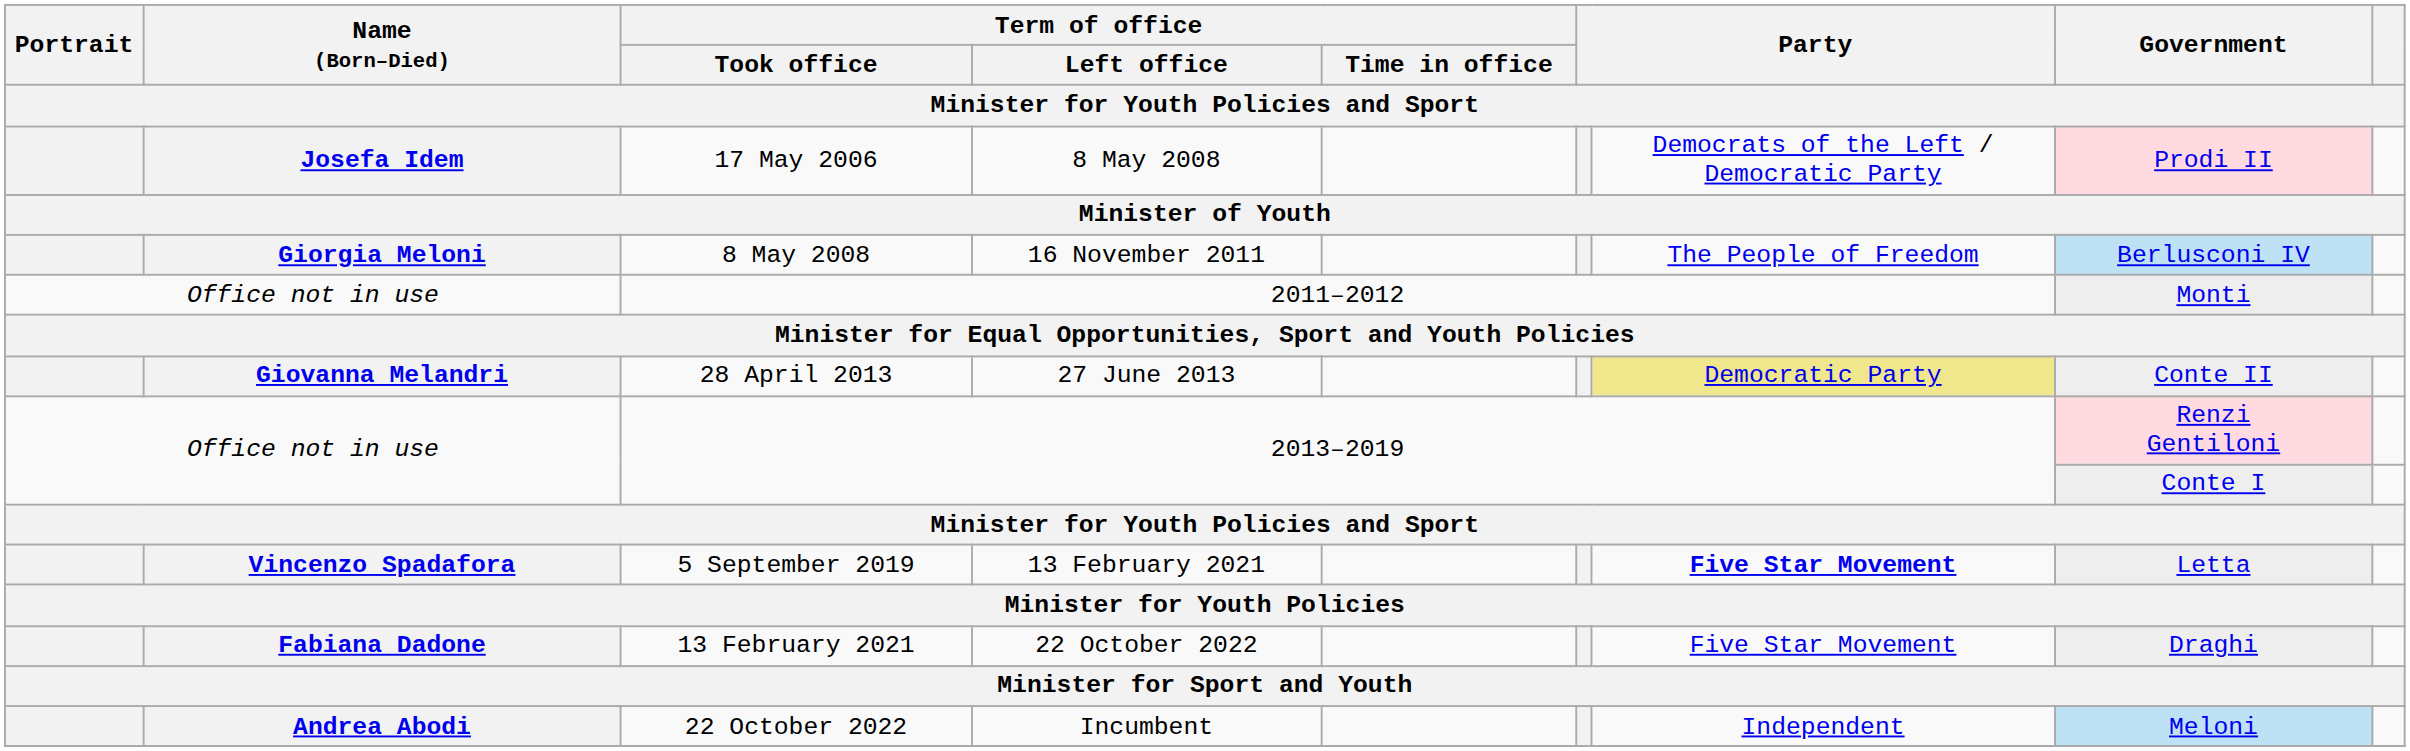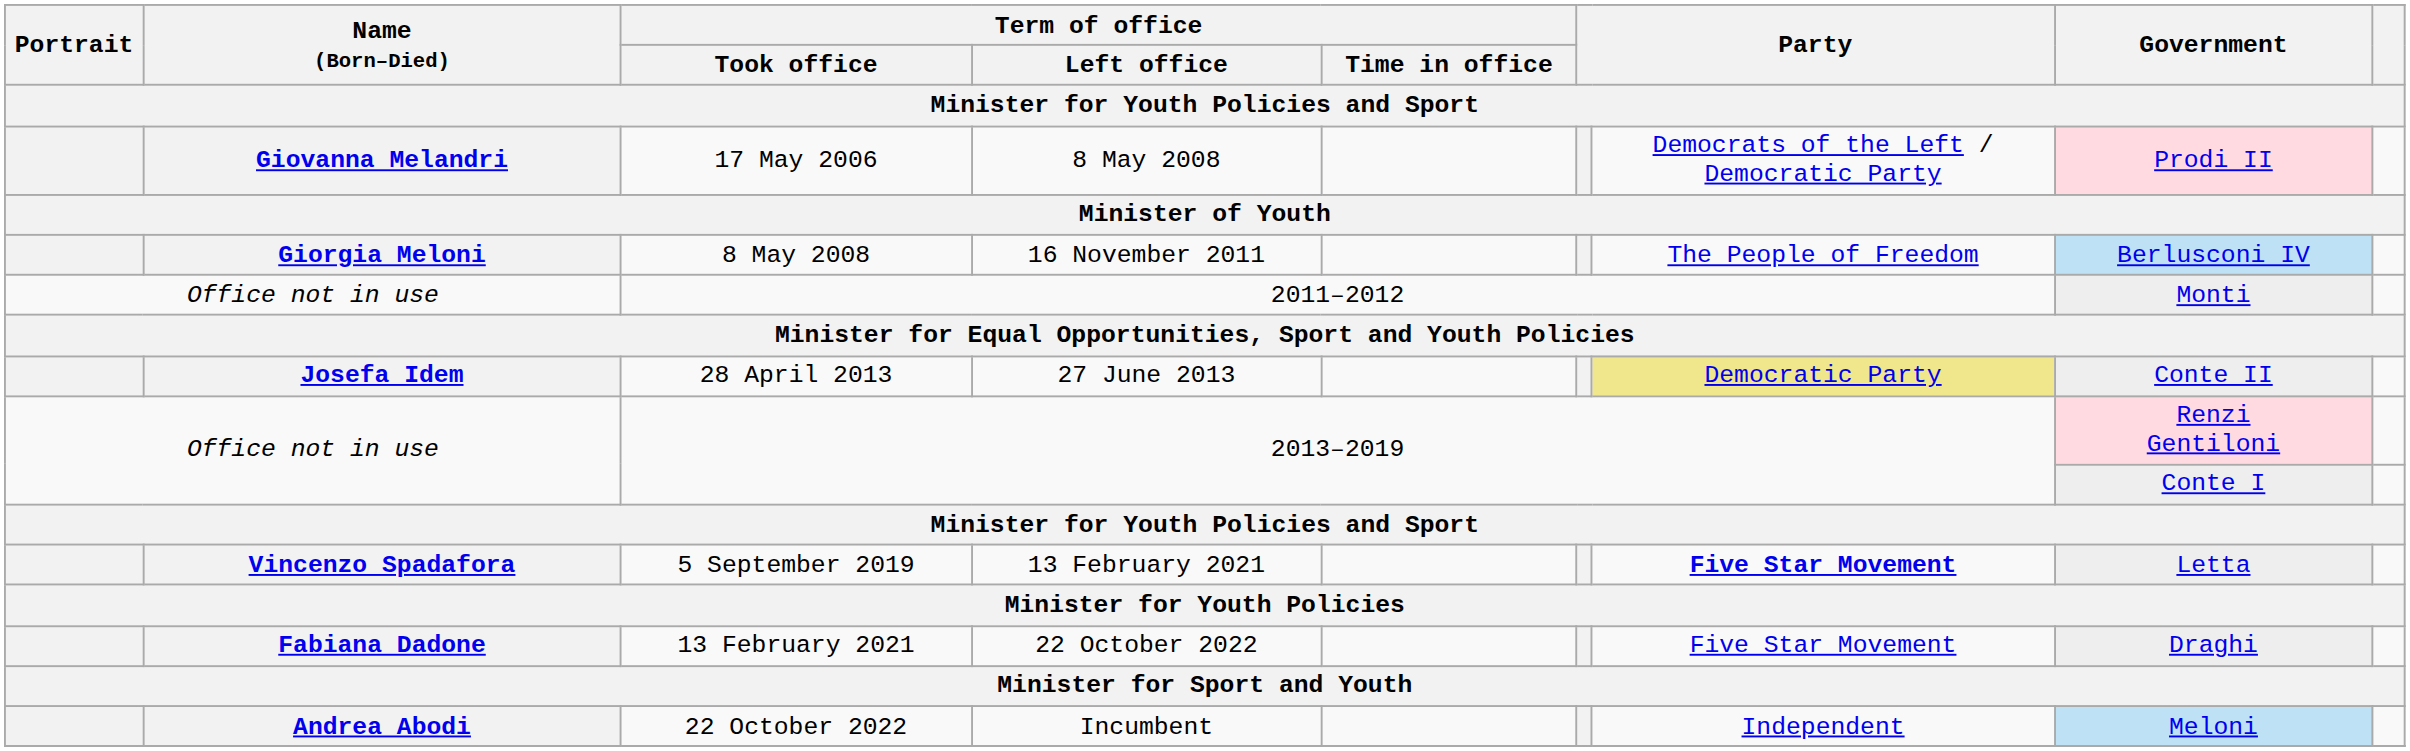(382, 160) Josefa Idem -> (382, 160) Giovanna Melandri
(382, 376) Giovanna Melandri -> (382, 376) Josefa Idem
